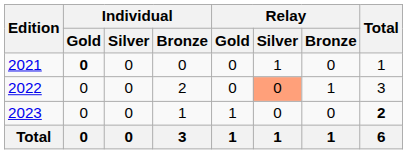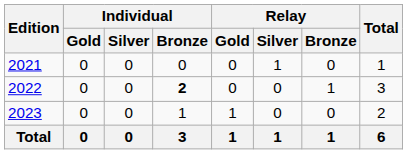(84, 64) bold -> (84, 64) normal
(182, 88) normal -> (182, 88) bold
(277, 88) lightsalmon background -> (277, 88) no background
(381, 112) bold -> (381, 112) normal
